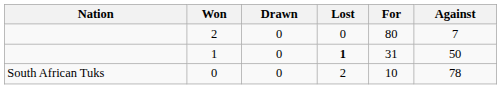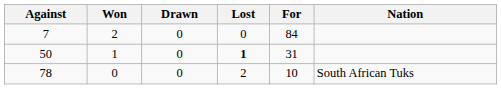columns swapped: (96, 14) <-> (455, 14)
(391, 34) 80 -> (292, 34) 84
